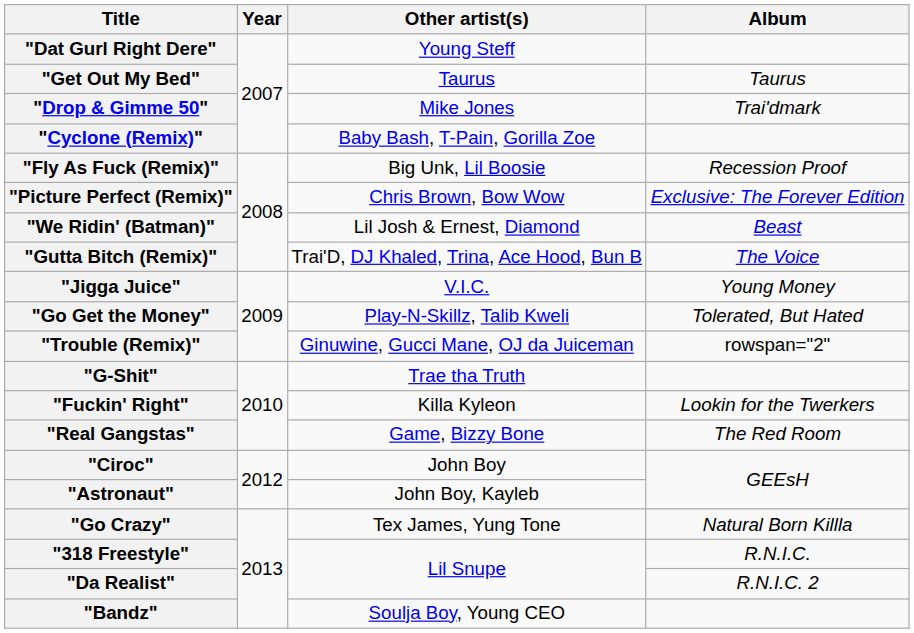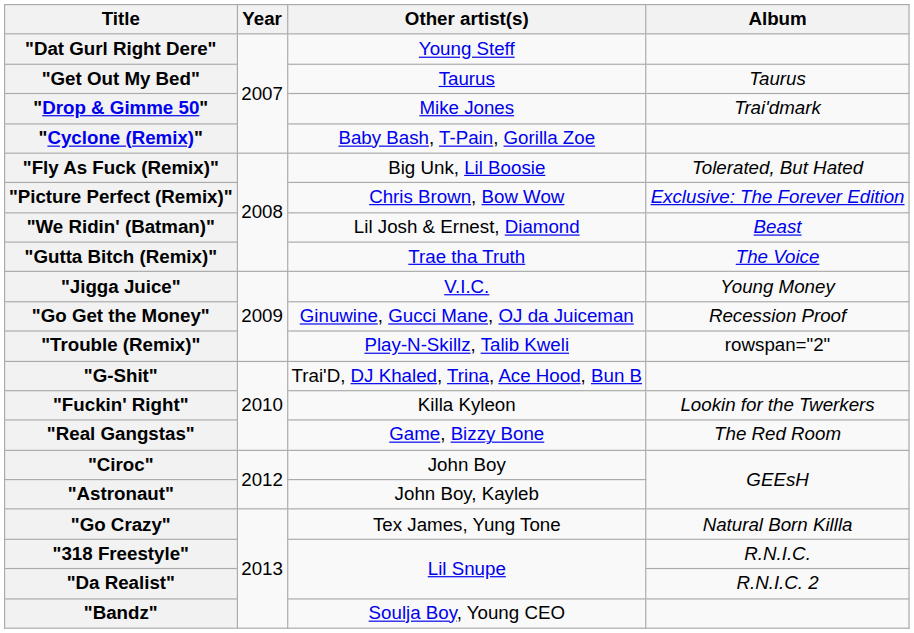(778, 167) Recession Proof -> (778, 167) Tolerated, But Hated
(467, 256) Trai'D, DJ Khaled, Trina, Ace Hood, Bun B -> (467, 256) Trae tha Truth
(467, 316) Play-N-Skillz, Talib Kweli -> (467, 316) Ginuwine, Gucci Mane, OJ da Juiceman
(778, 316) Tolerated, But Hated -> (778, 316) Recession Proof
(467, 345) Ginuwine, Gucci Mane, OJ da Juiceman -> (467, 345) Play-N-Skillz, Talib Kweli
(467, 375) Trae tha Truth -> (467, 375) Trai'D, DJ Khaled, Trina, Ace Hood, Bun B
